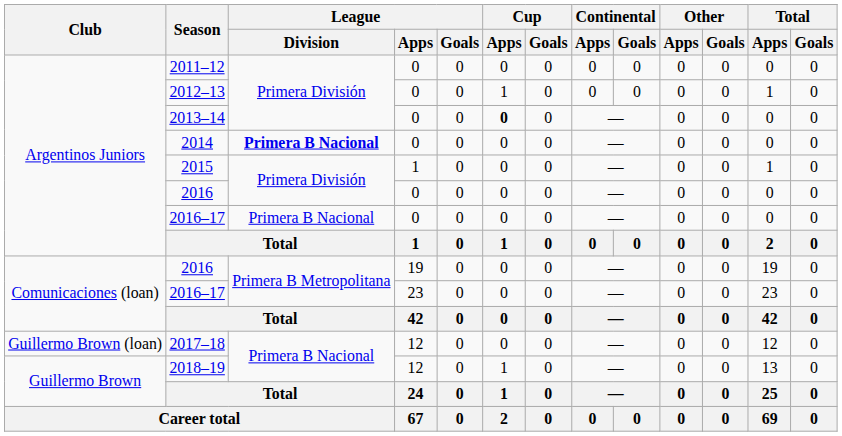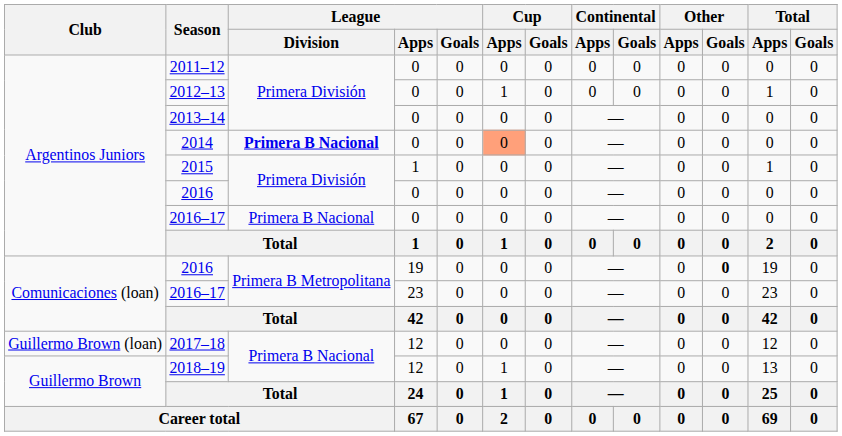(504, 117) bold -> (504, 117) normal
(504, 142) no background -> (504, 142) lightsalmon background
(725, 268) normal -> (725, 268) bold
